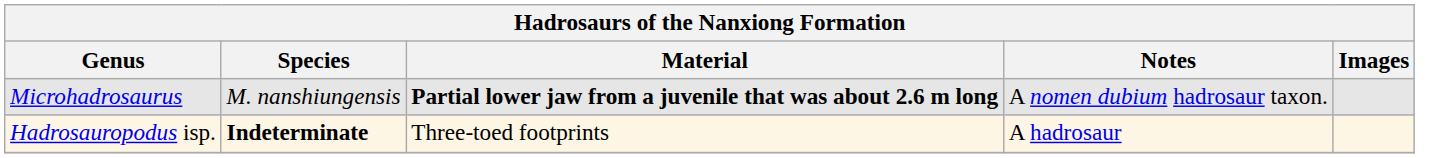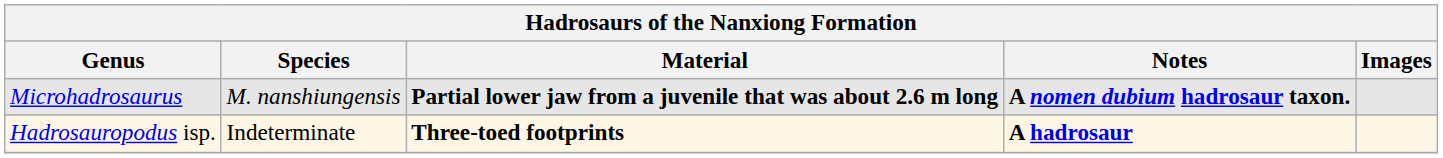(1168, 96) normal -> (1180, 96) bold
(297, 133) bold -> (291, 133) normal
(510, 133) normal -> (518, 133) bold
(1065, 133) normal -> (1071, 133) bold
